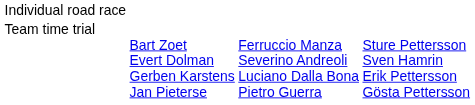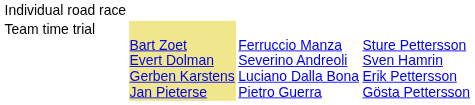(182, 68) no background -> (182, 68) khaki background
